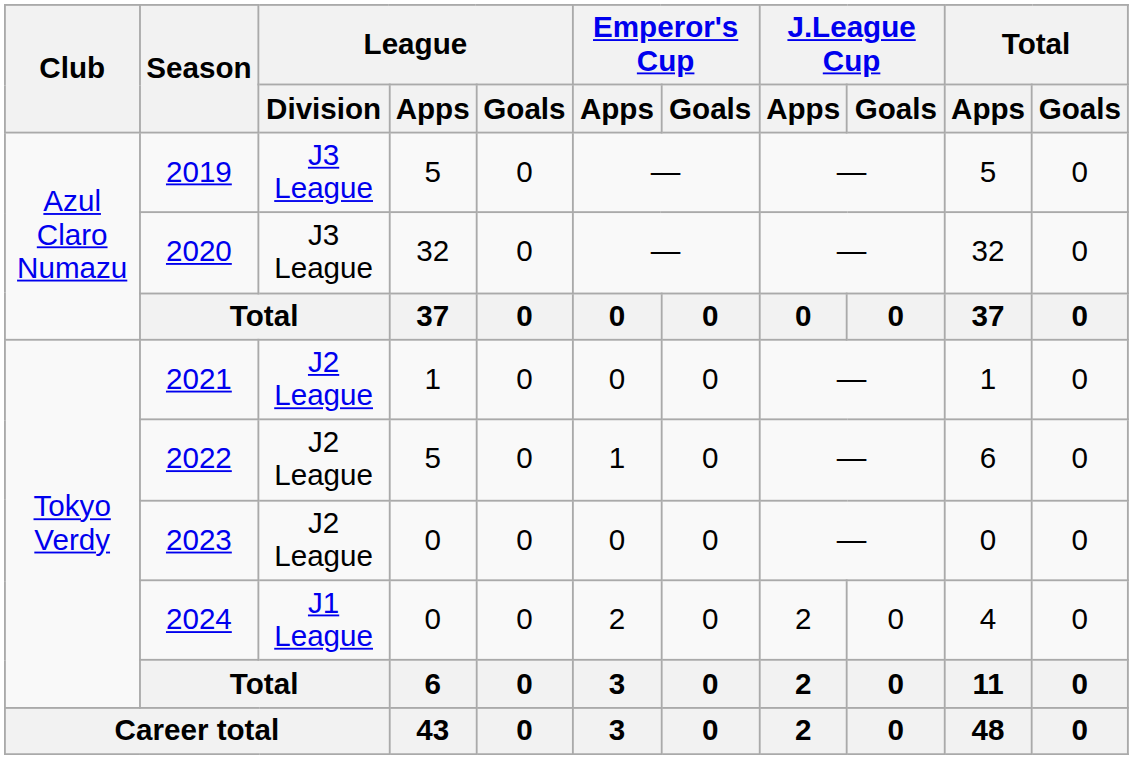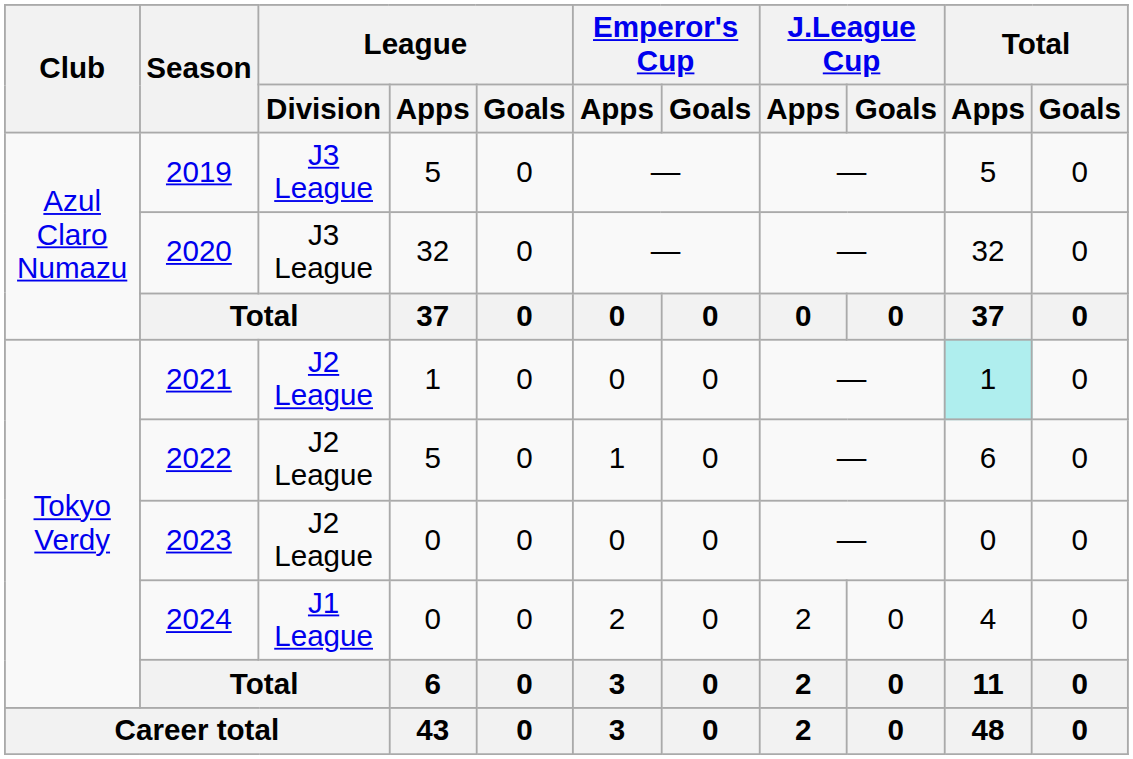(988, 379) no background -> (988, 379) paleturquoise background
